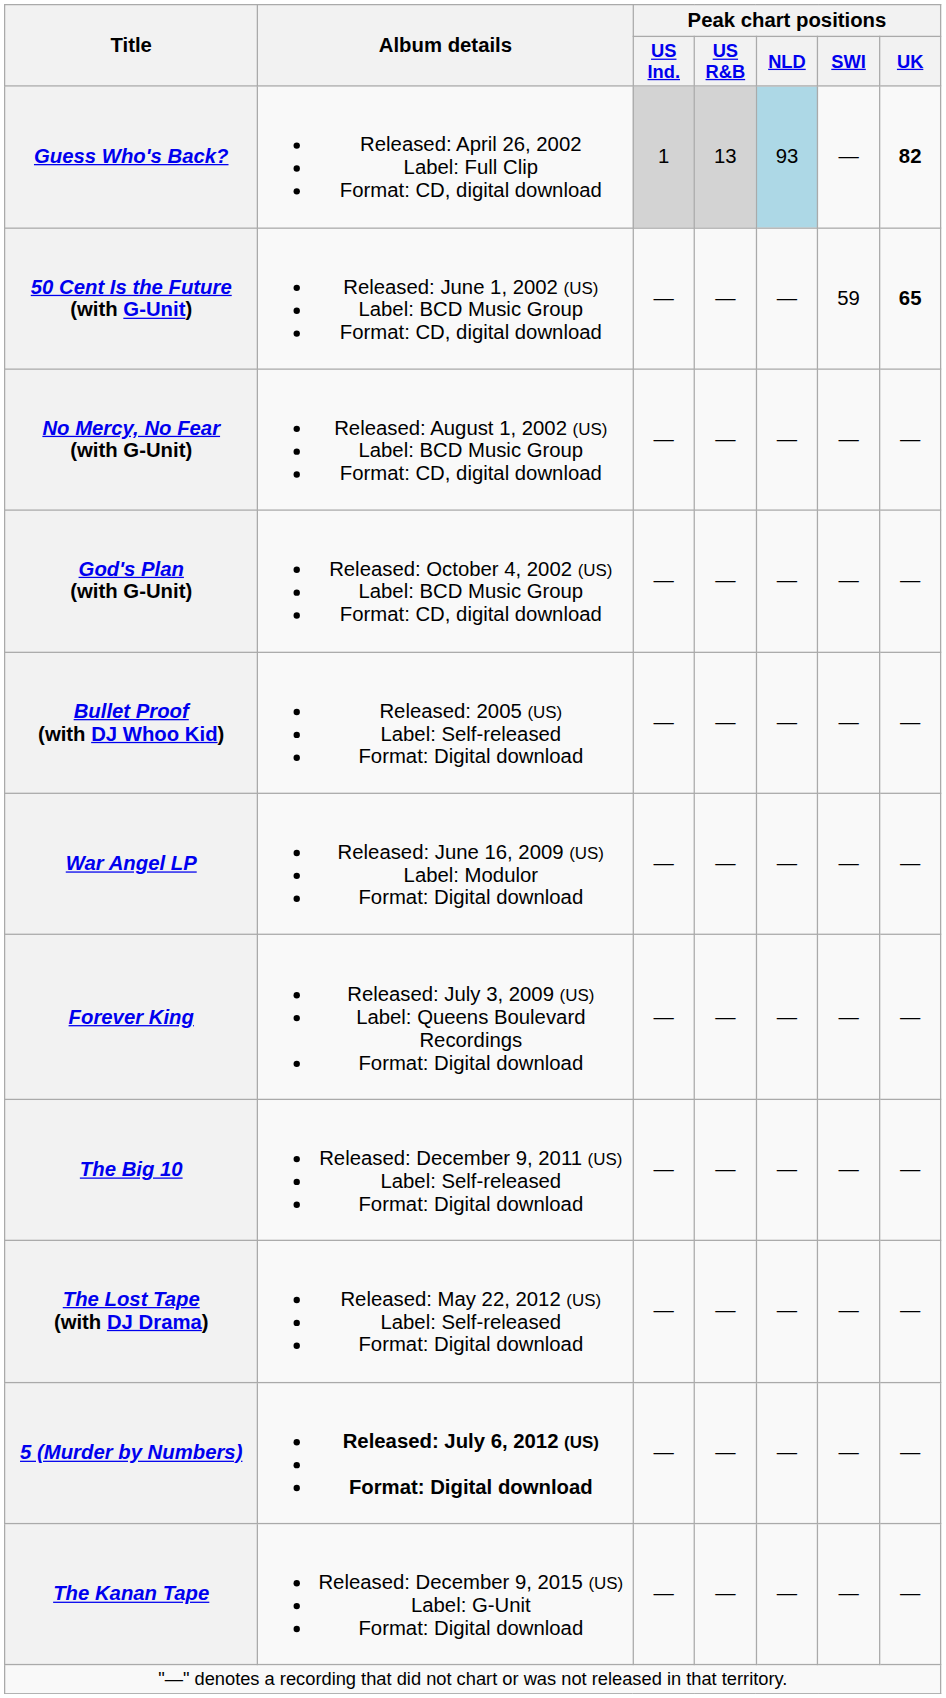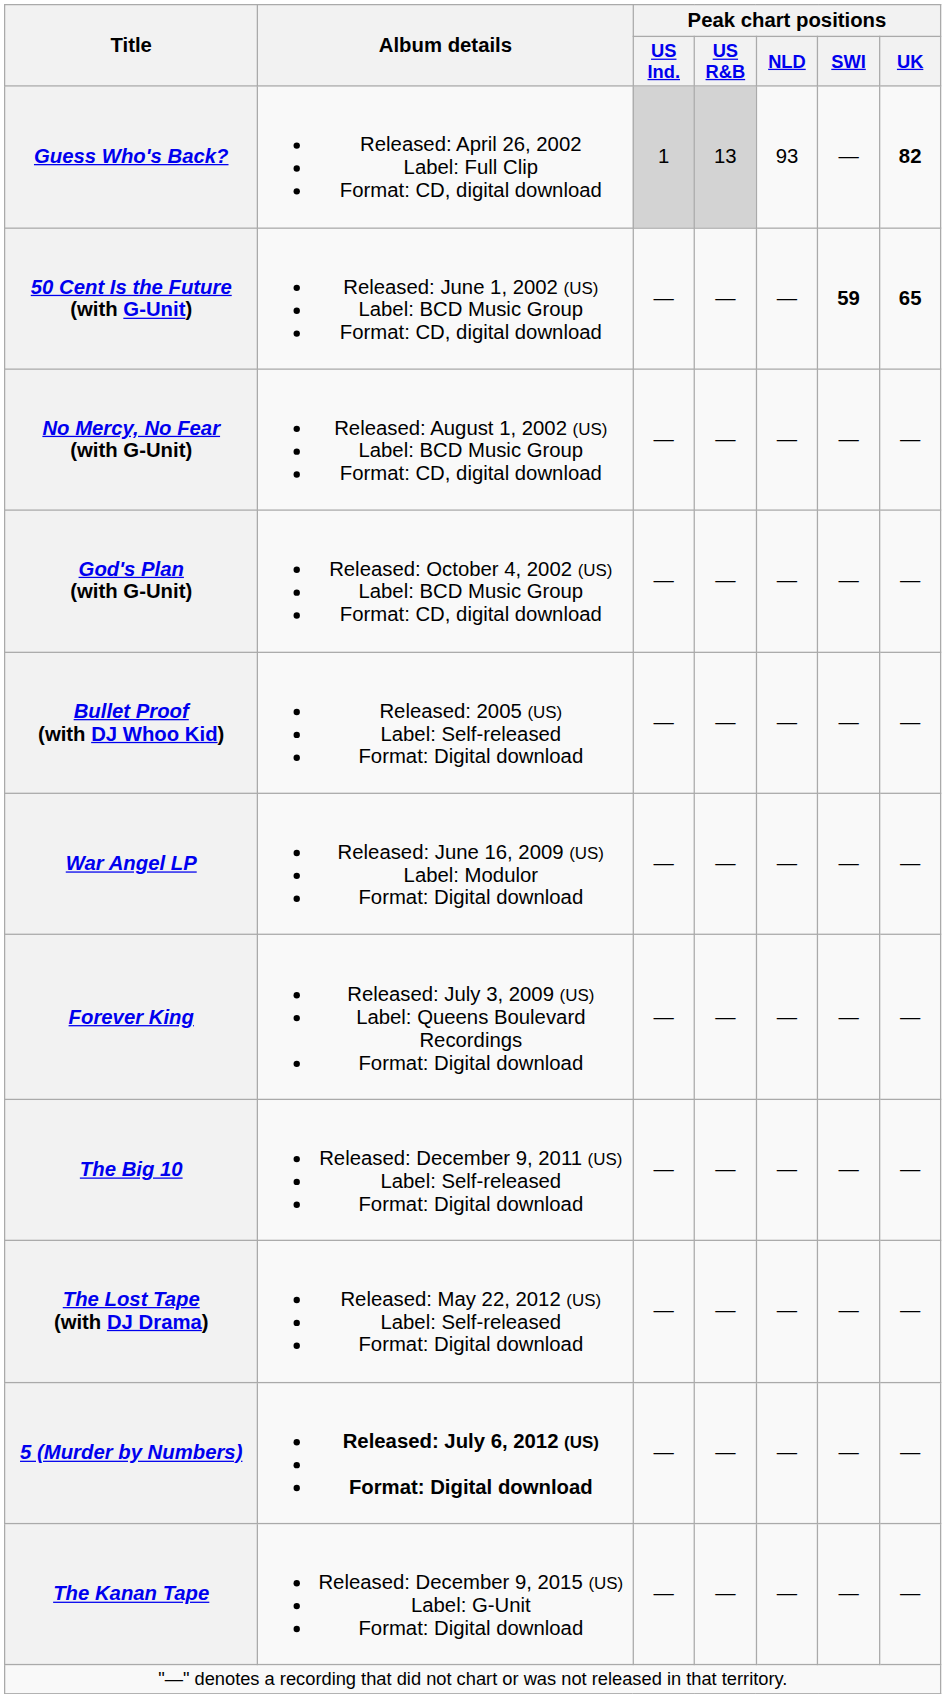(787, 156) lightblue background -> (787, 156) no background
(849, 298) normal -> (849, 298) bold
